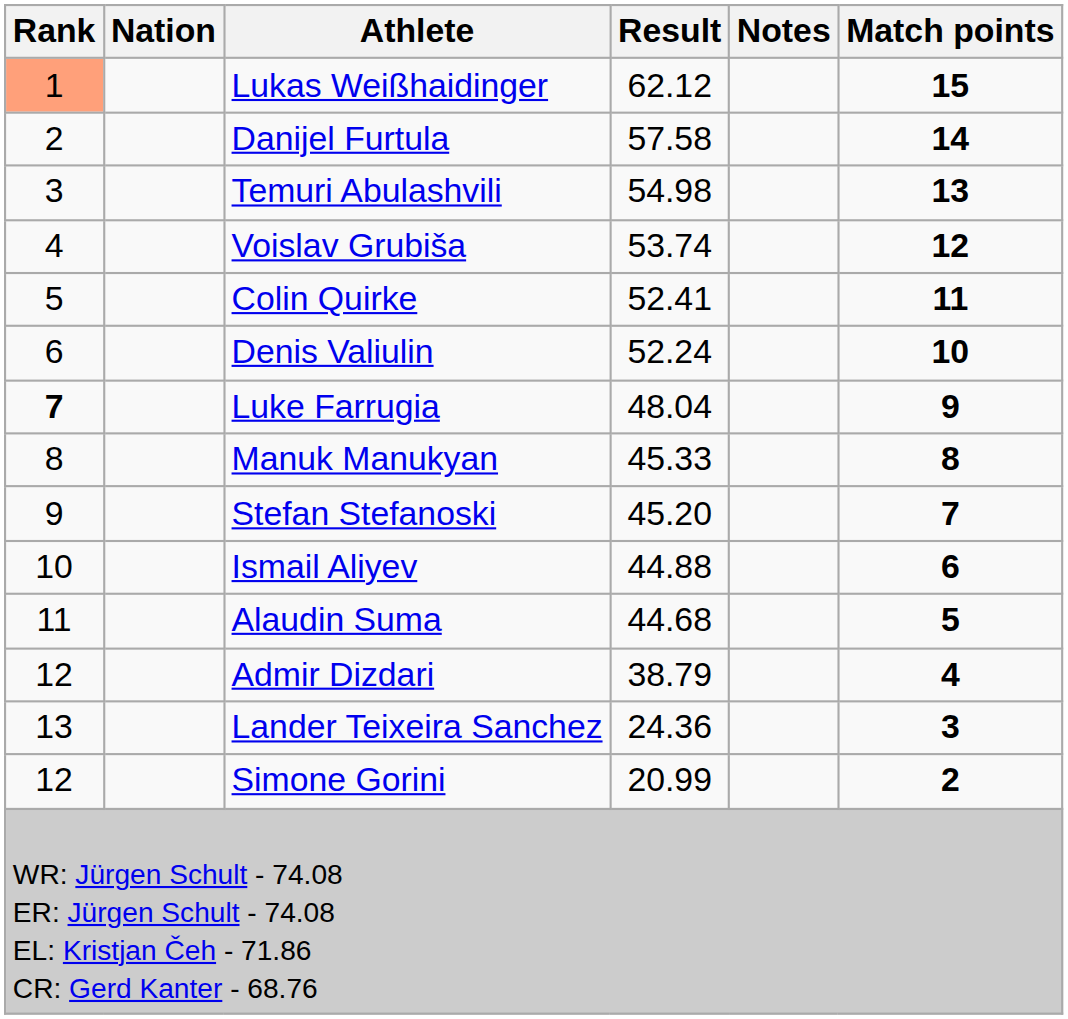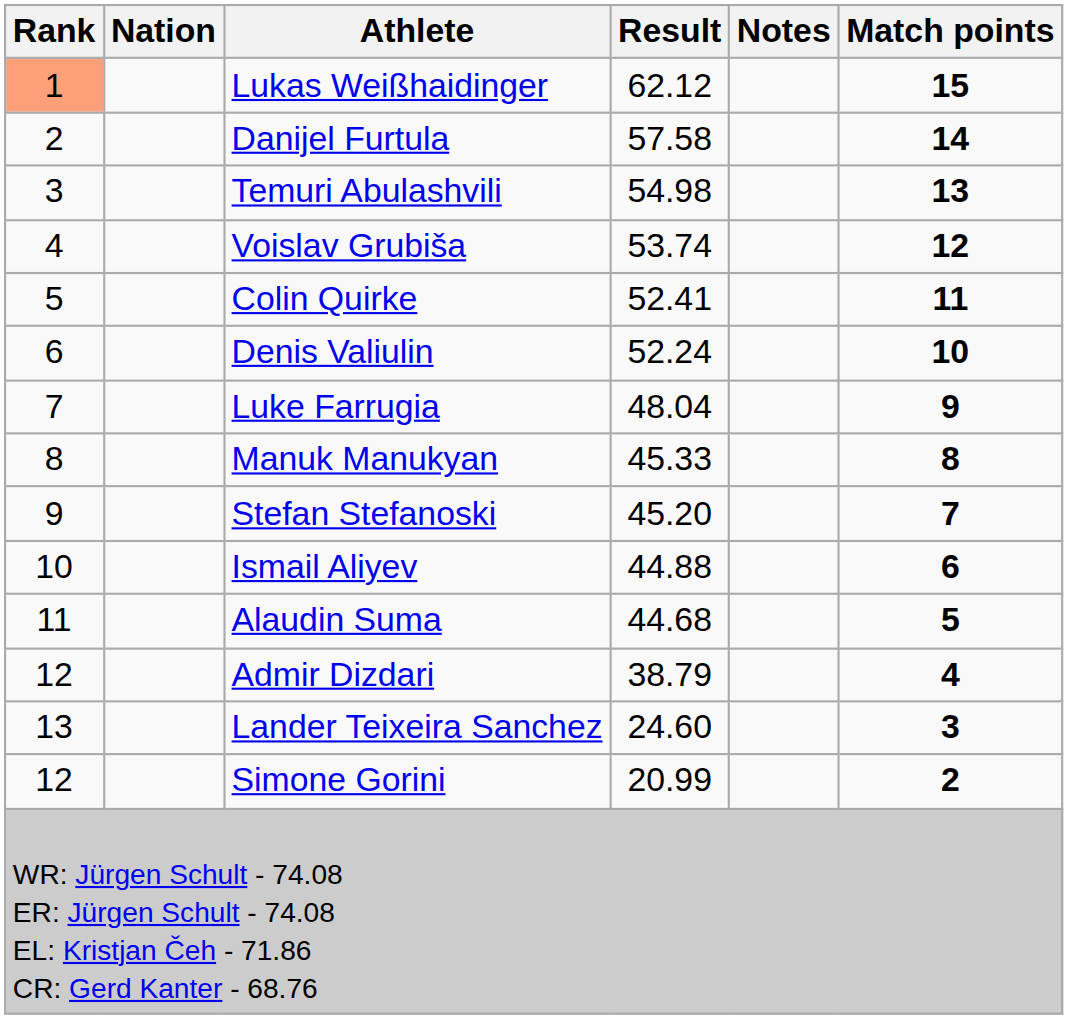(54, 406) bold -> (54, 406) normal
(670, 727) 24.36 -> (670, 727) 24.60
